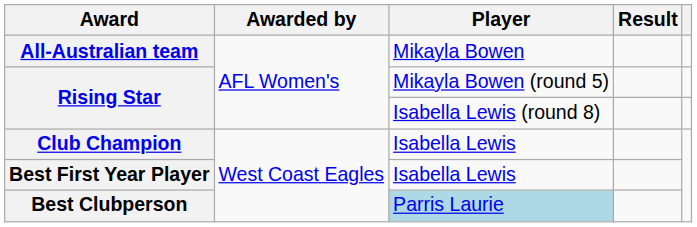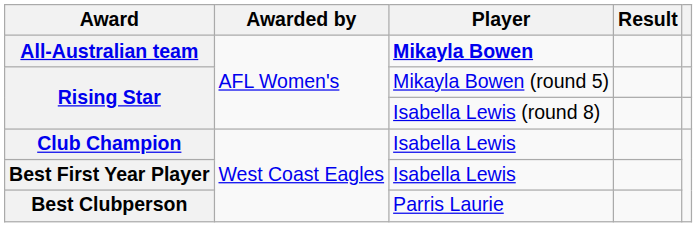(459, 50) normal -> (463, 50) bold
(448, 205) lightblue background -> (448, 205) no background
